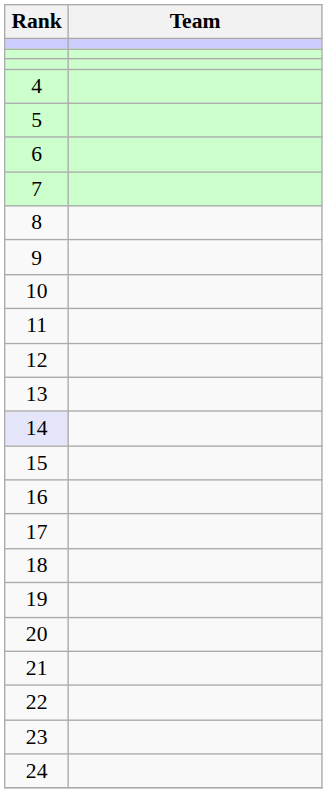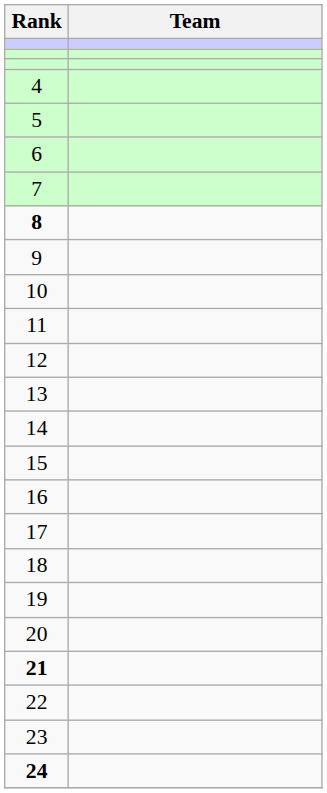(37, 222) normal -> (37, 222) bold
(37, 428) lavender background -> (37, 428) no background
(37, 668) normal -> (37, 668) bold
(37, 770) normal -> (37, 770) bold
